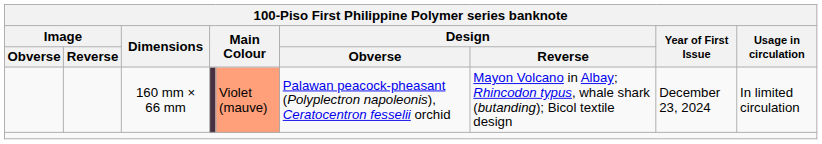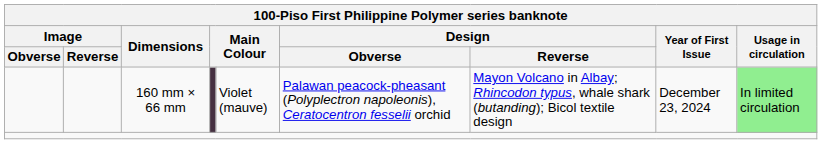(243, 100) lightsalmon background -> (243, 100) no background
(770, 100) no background -> (770, 100) lightgreen background
